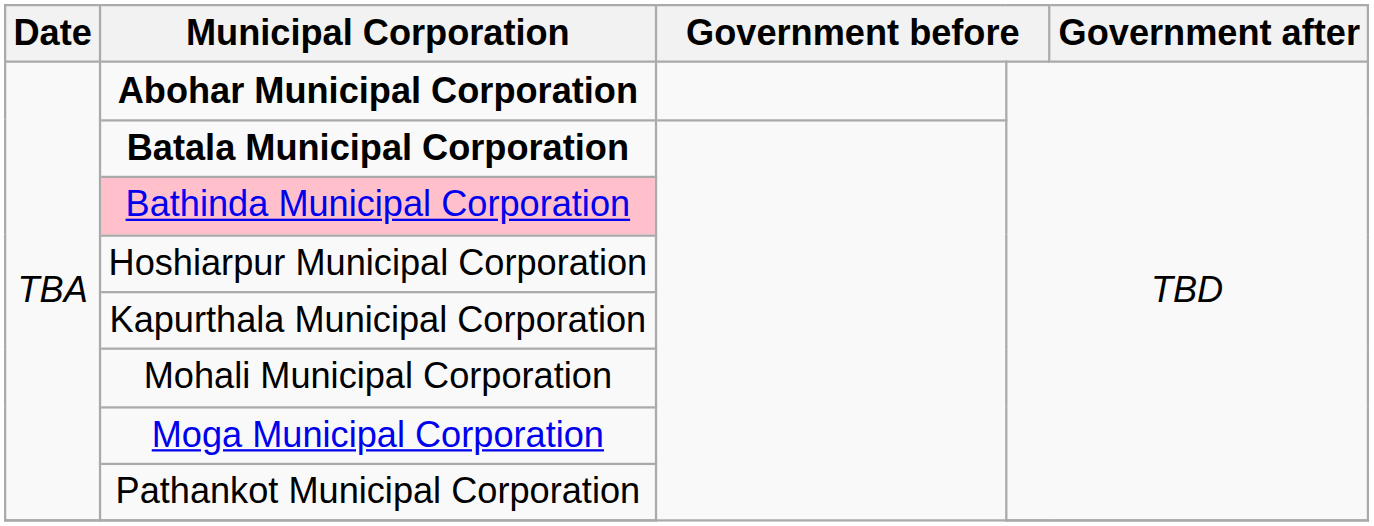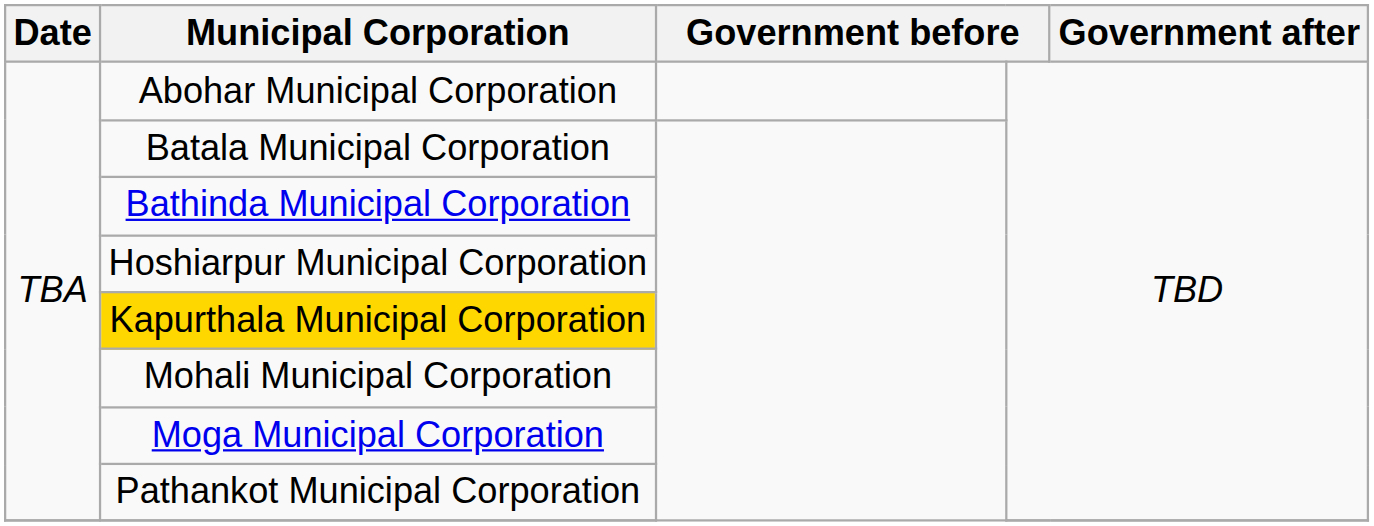(378, 90) bold -> (378, 90) normal
(378, 147) bold -> (378, 147) normal
(378, 205) pink background -> (378, 205) no background
(378, 319) no background -> (378, 319) gold background
